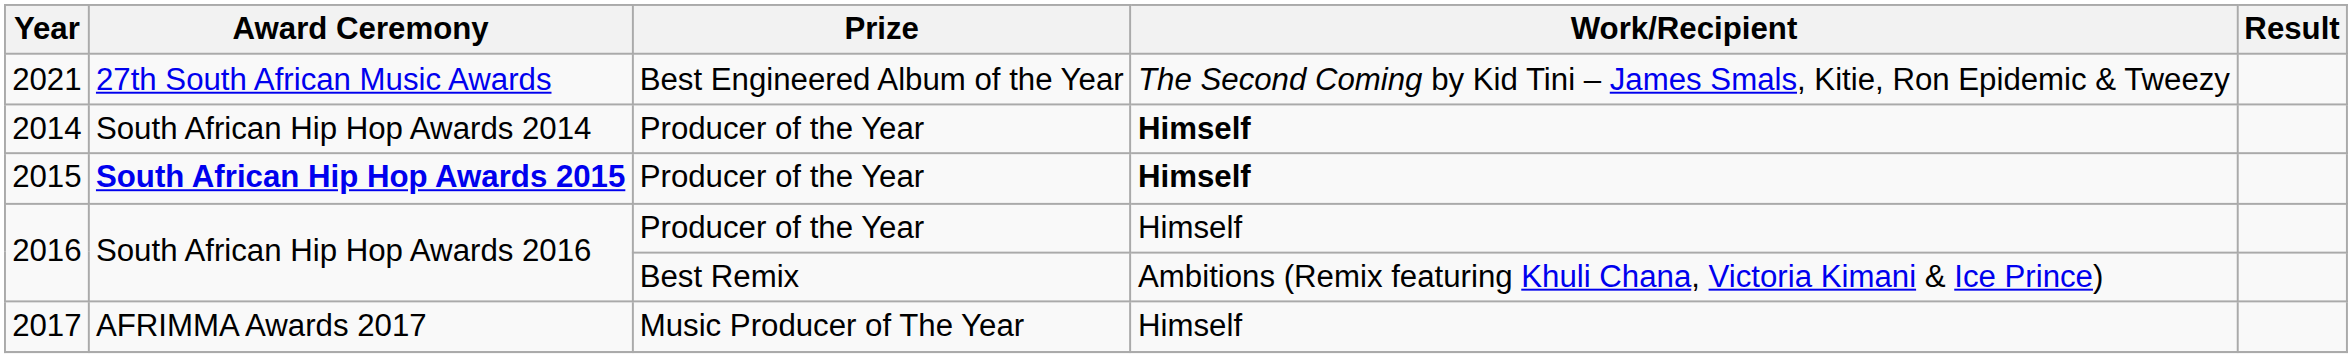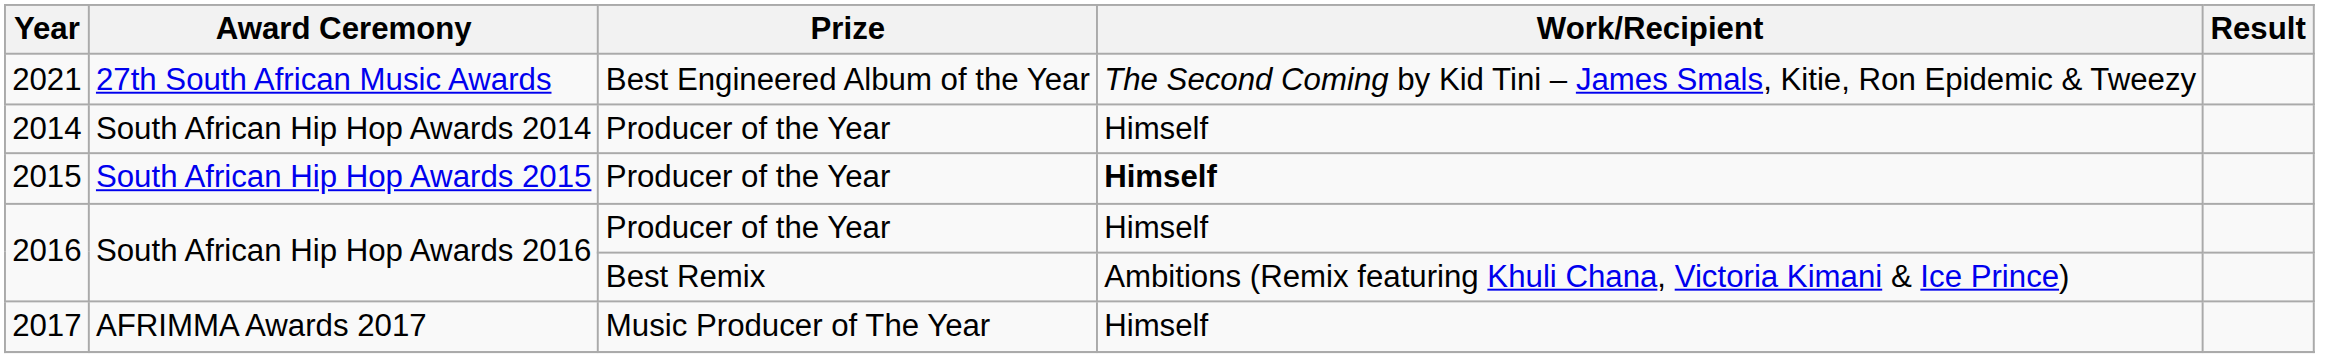(1194, 128) bold -> (1156, 128) normal
(361, 177) bold -> (344, 177) normal
